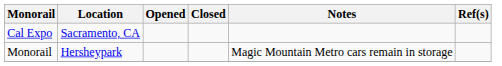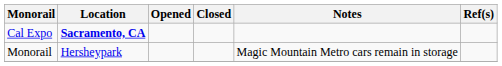(100, 33) normal -> (103, 33) bold
